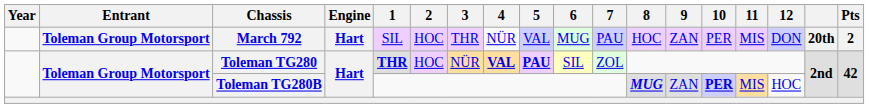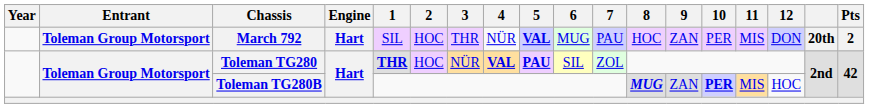(536, 38) normal -> (537, 38) bold
